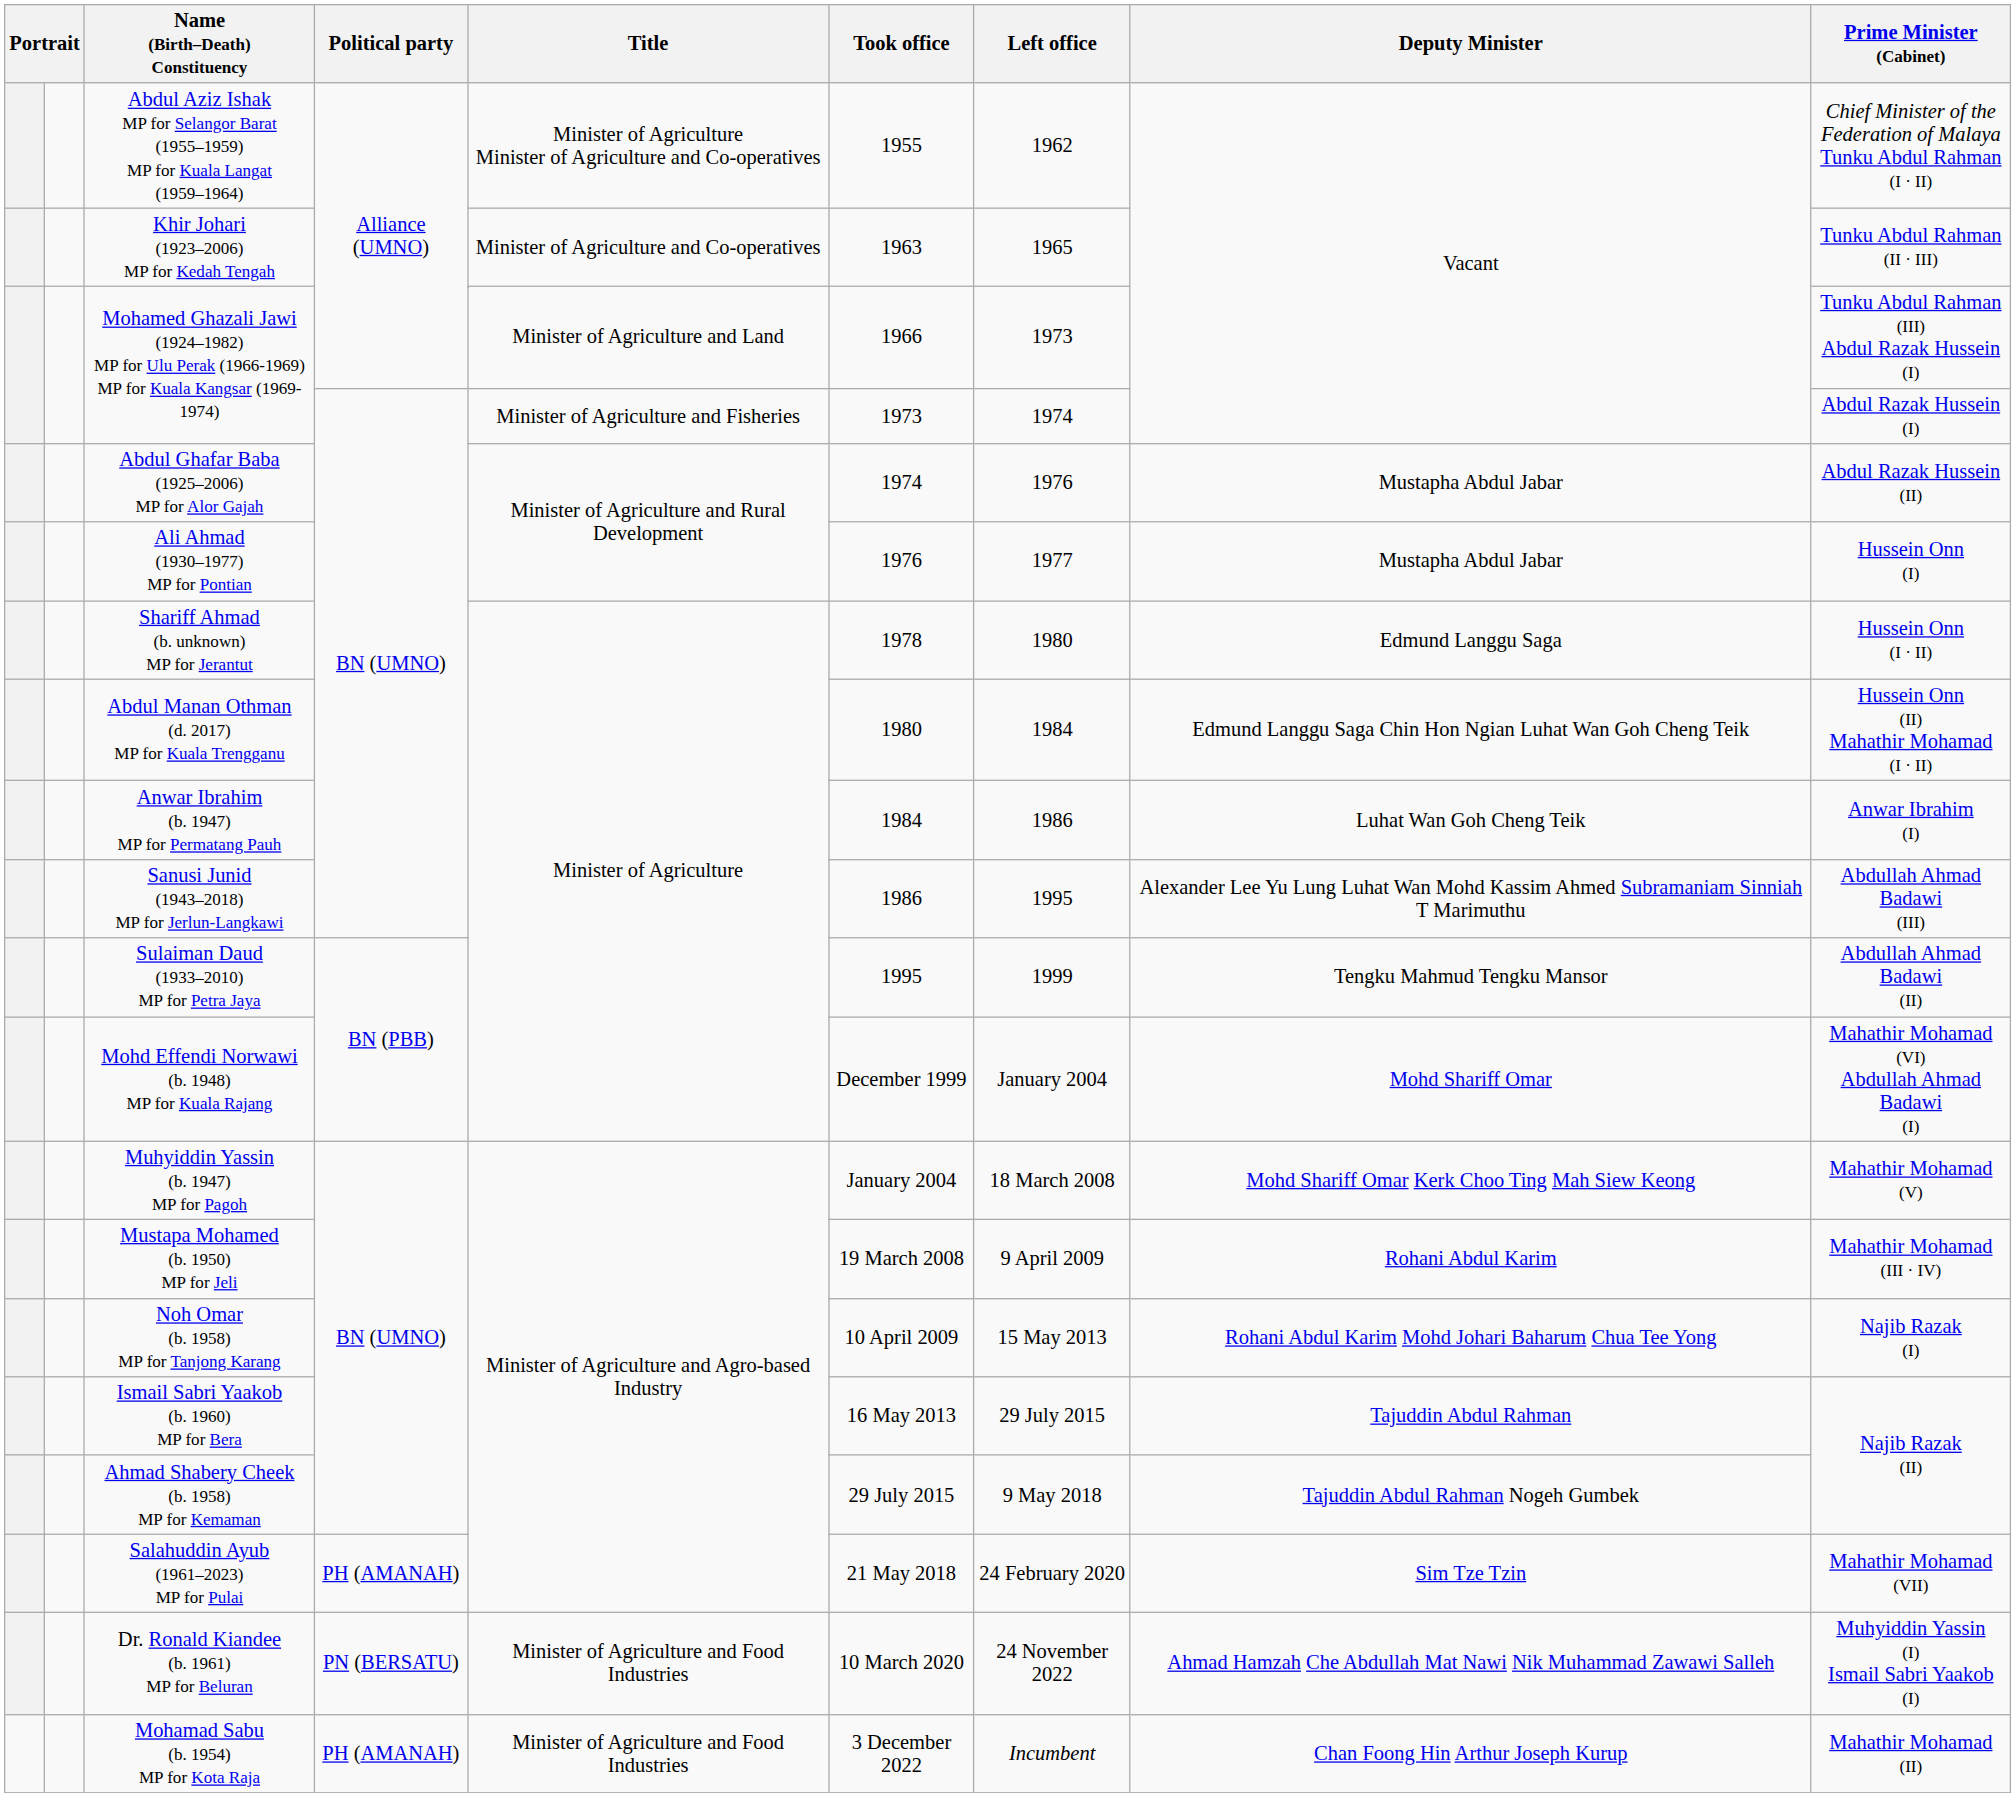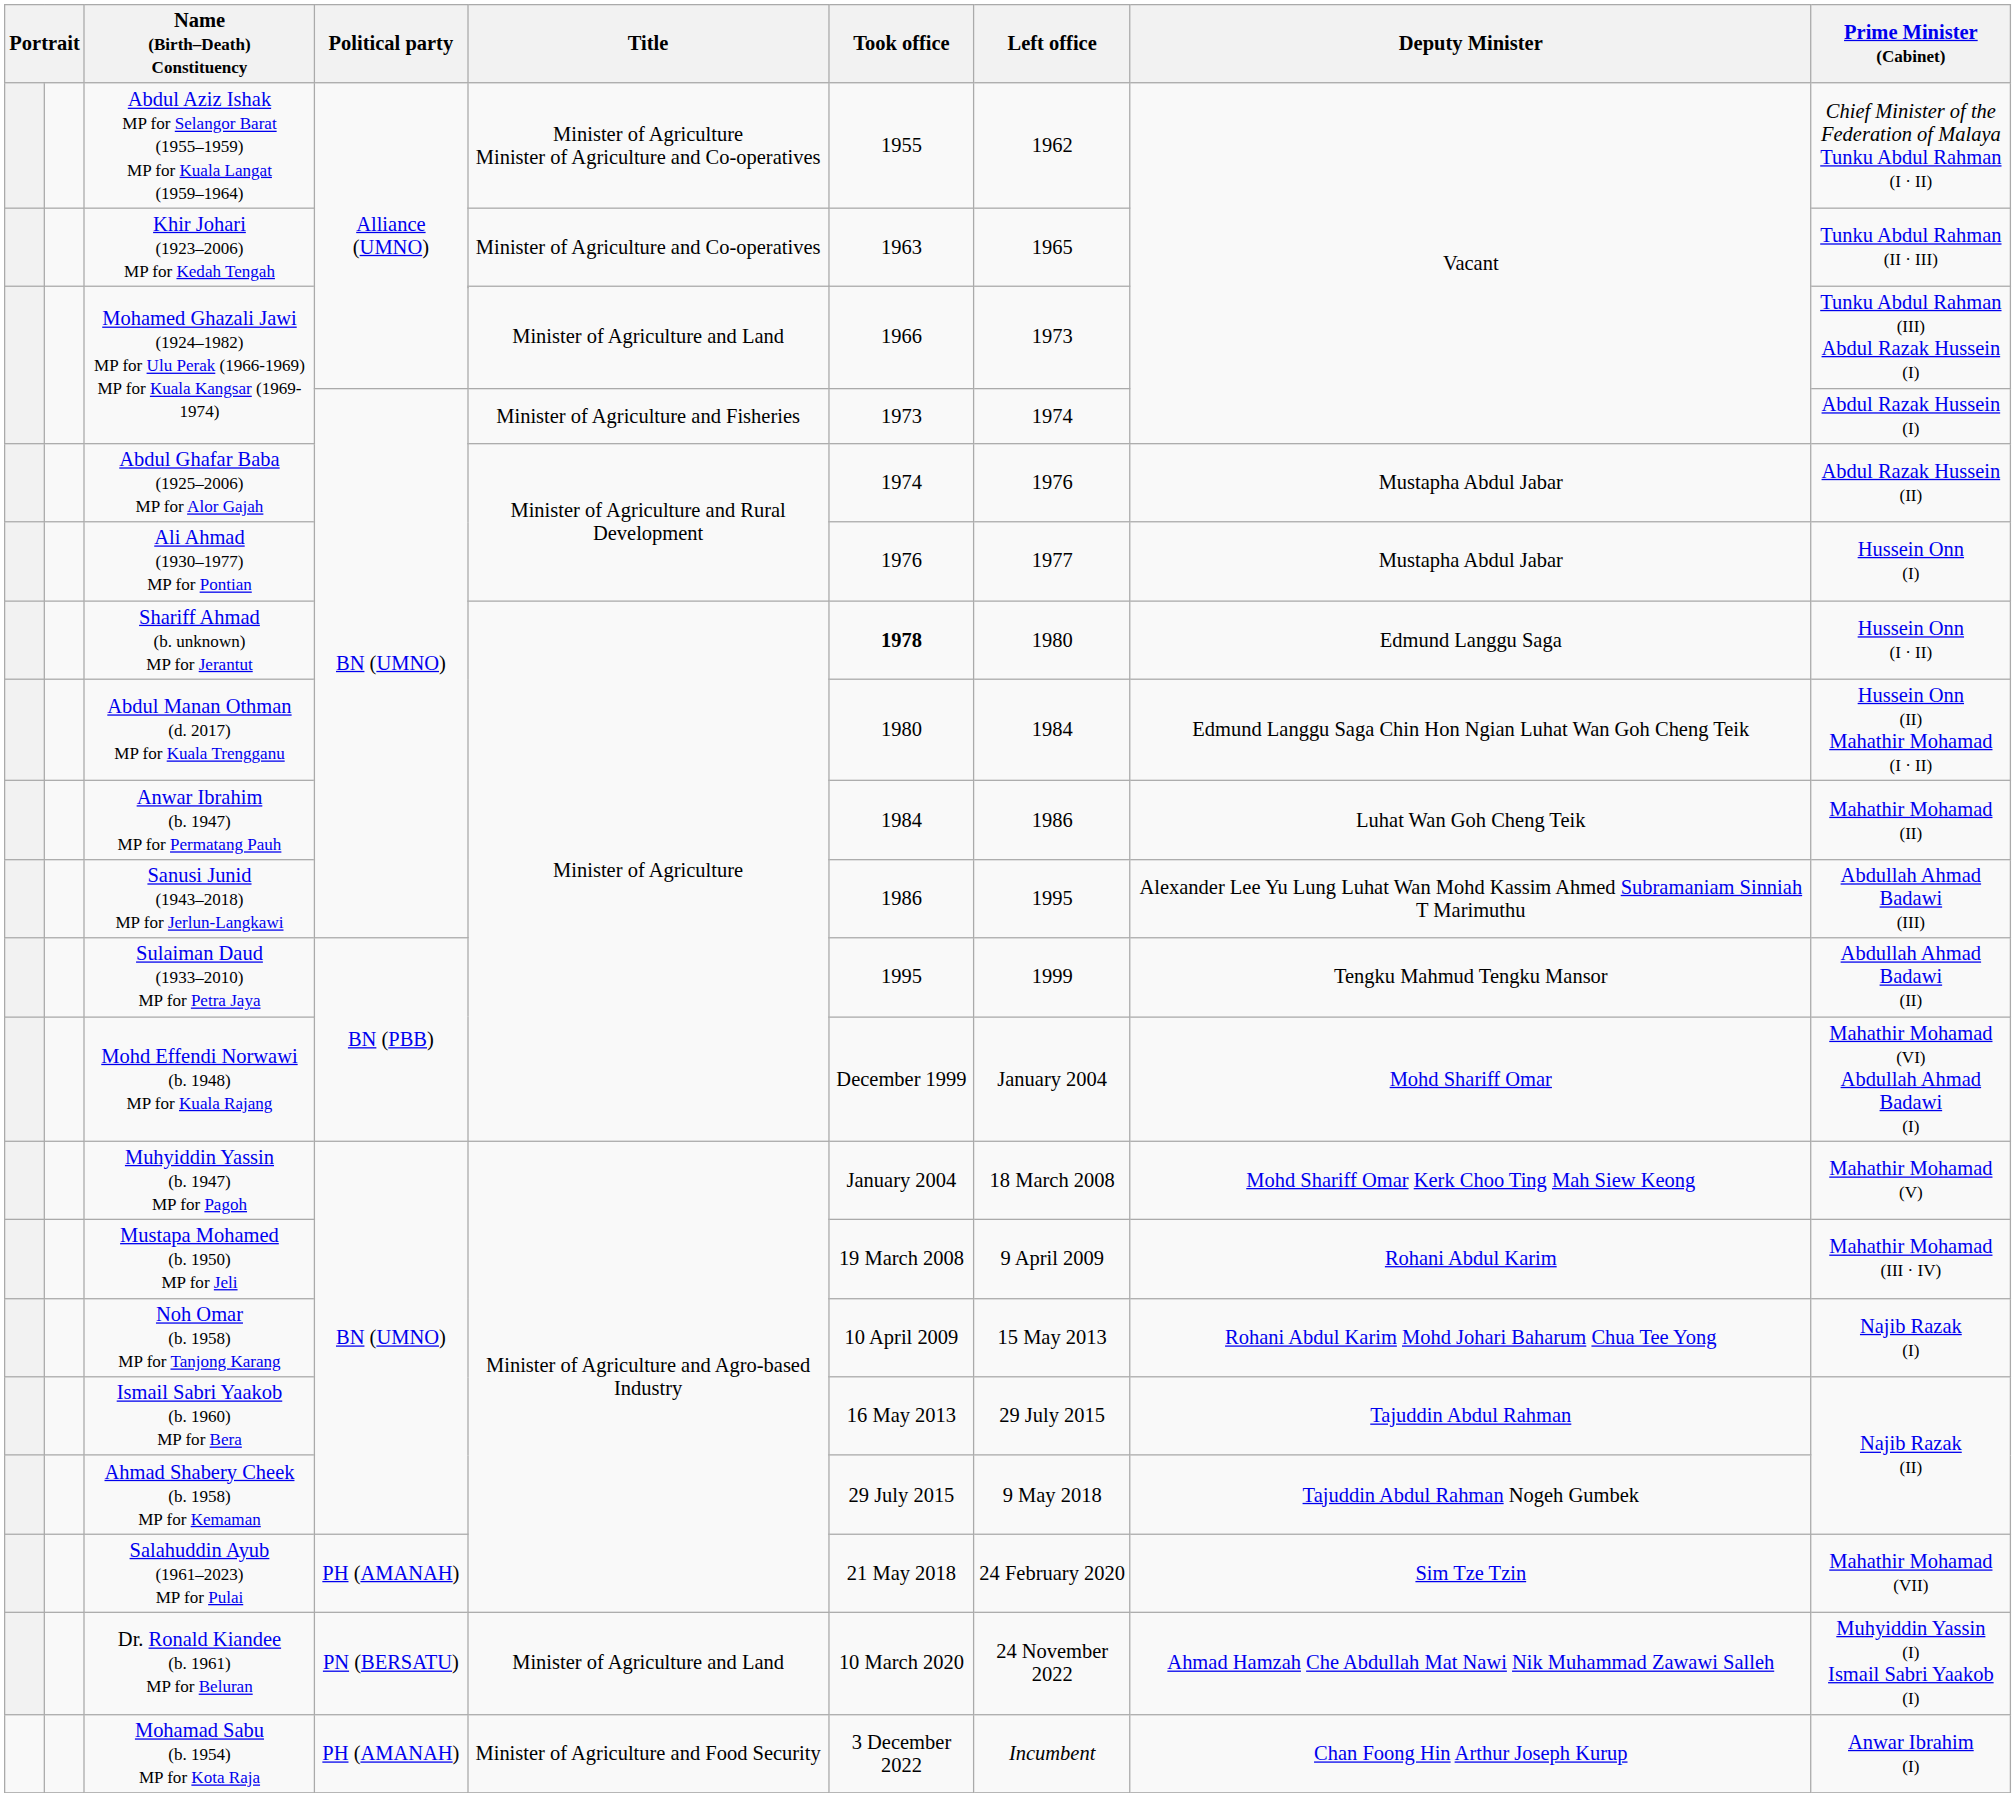(901, 639) normal -> (901, 639) bold
(1911, 819) Anwar Ibrahim (I) -> (1911, 819) Mahathir Mohamad (II)
(648, 1663) Minister of Agriculture and Food Industries -> (648, 1663) Minister of Agriculture and Land
(648, 1753) Minister of Agriculture and Food Industries -> (648, 1753) Minister of Agriculture and Food Security
(1911, 1753) Mahathir Mohamad (II) -> (1911, 1753) Anwar Ibrahim (I)
